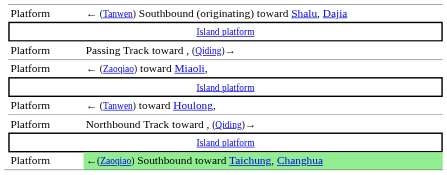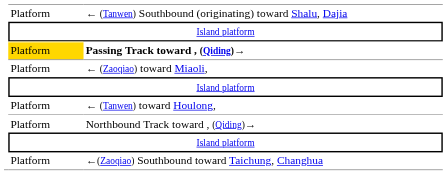(30, 51) no background -> (30, 51) gold background
(161, 51) normal -> (165, 51) bold
(204, 161) lightgreen background -> (204, 161) no background
